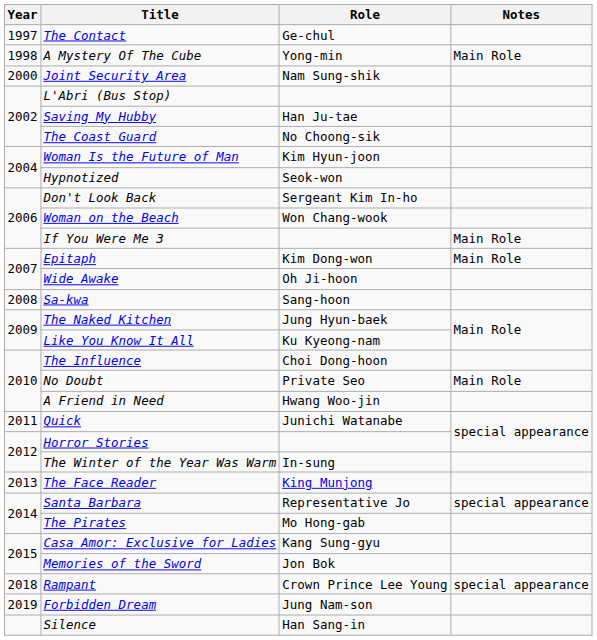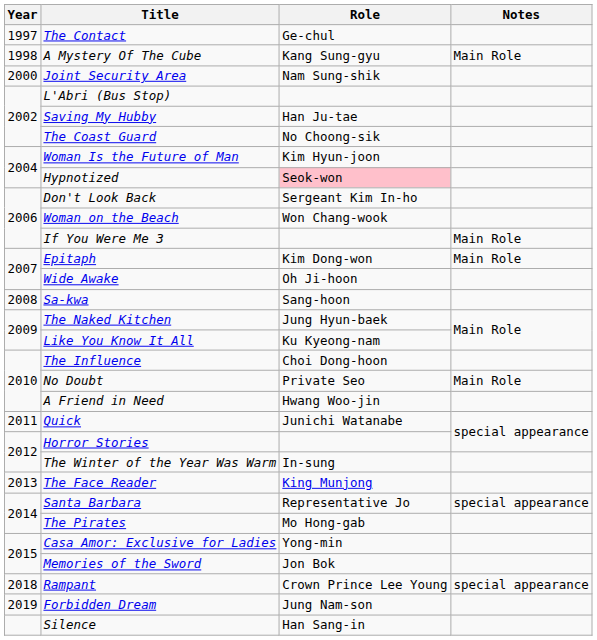(312, 55) Yong-min -> (331, 55) Kang Sung-gyu
(312, 177) no background -> (312, 177) pink background
(331, 543) Kang Sung-gyu -> (312, 543) Yong-min
